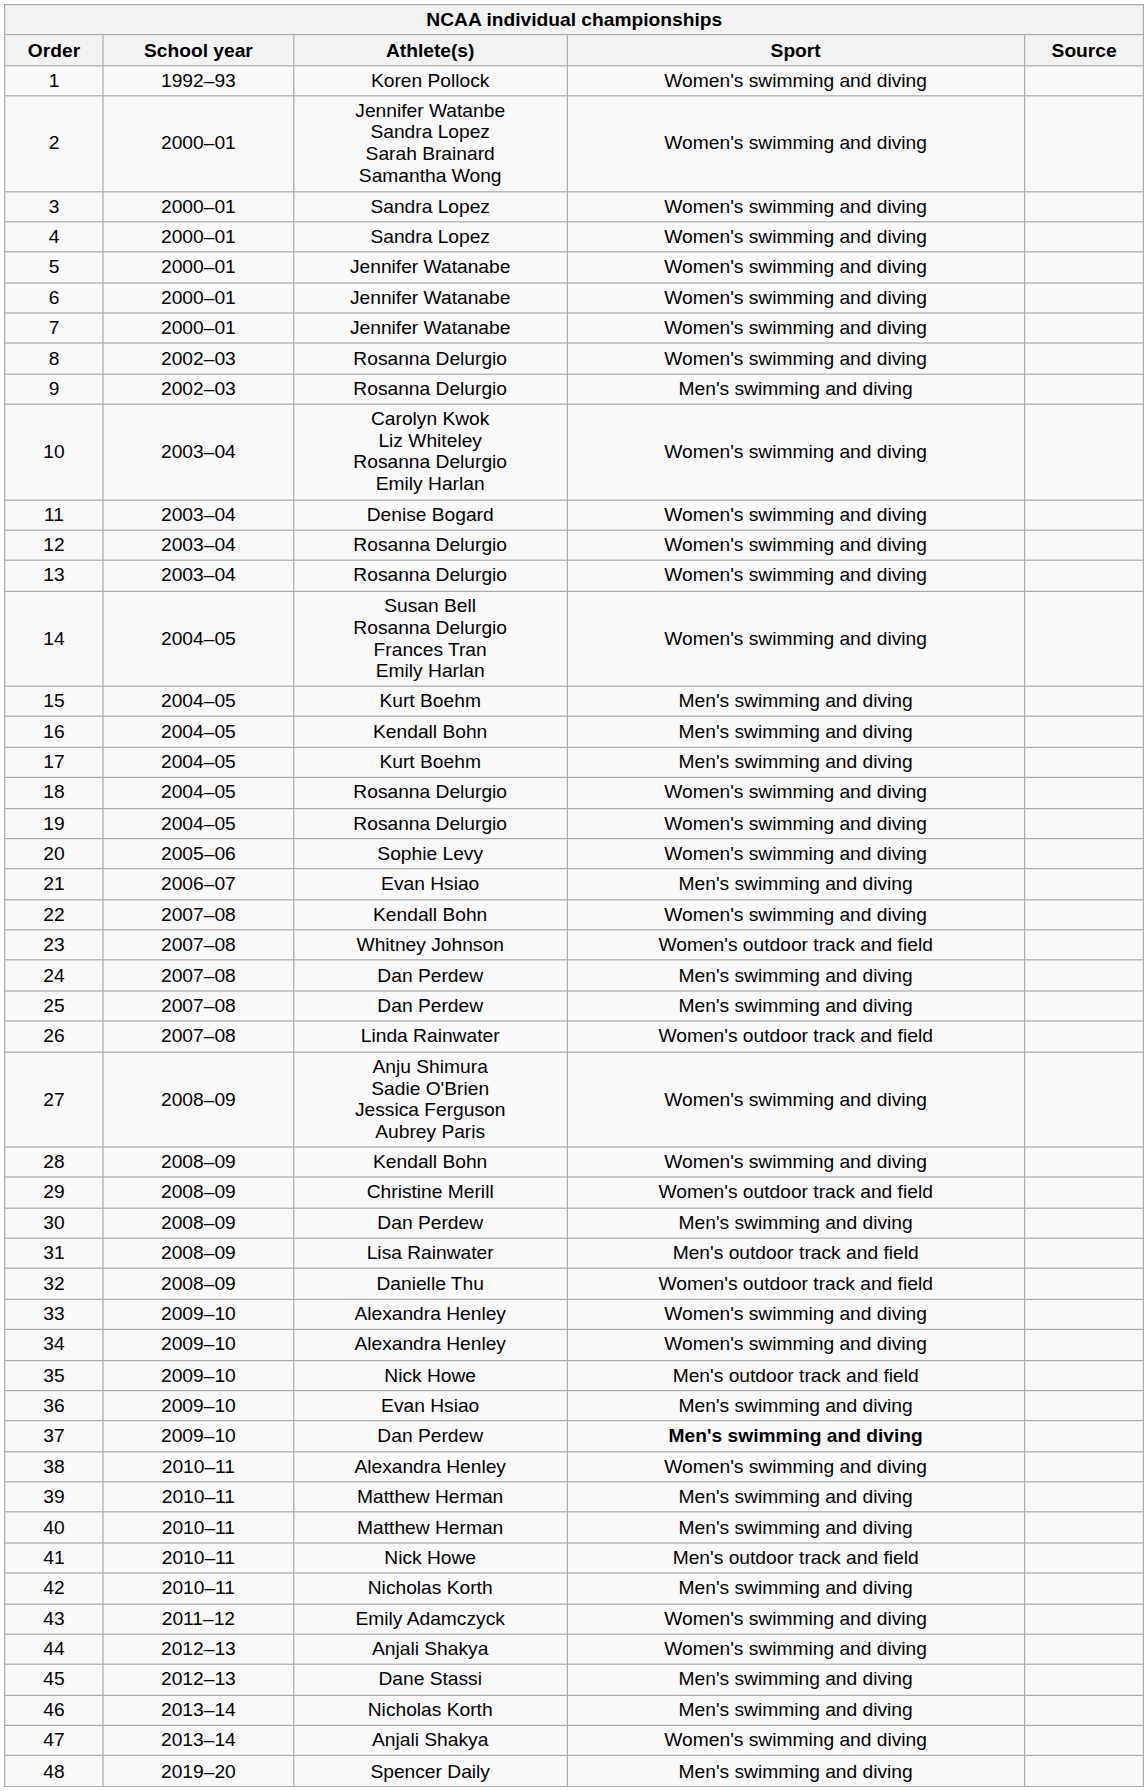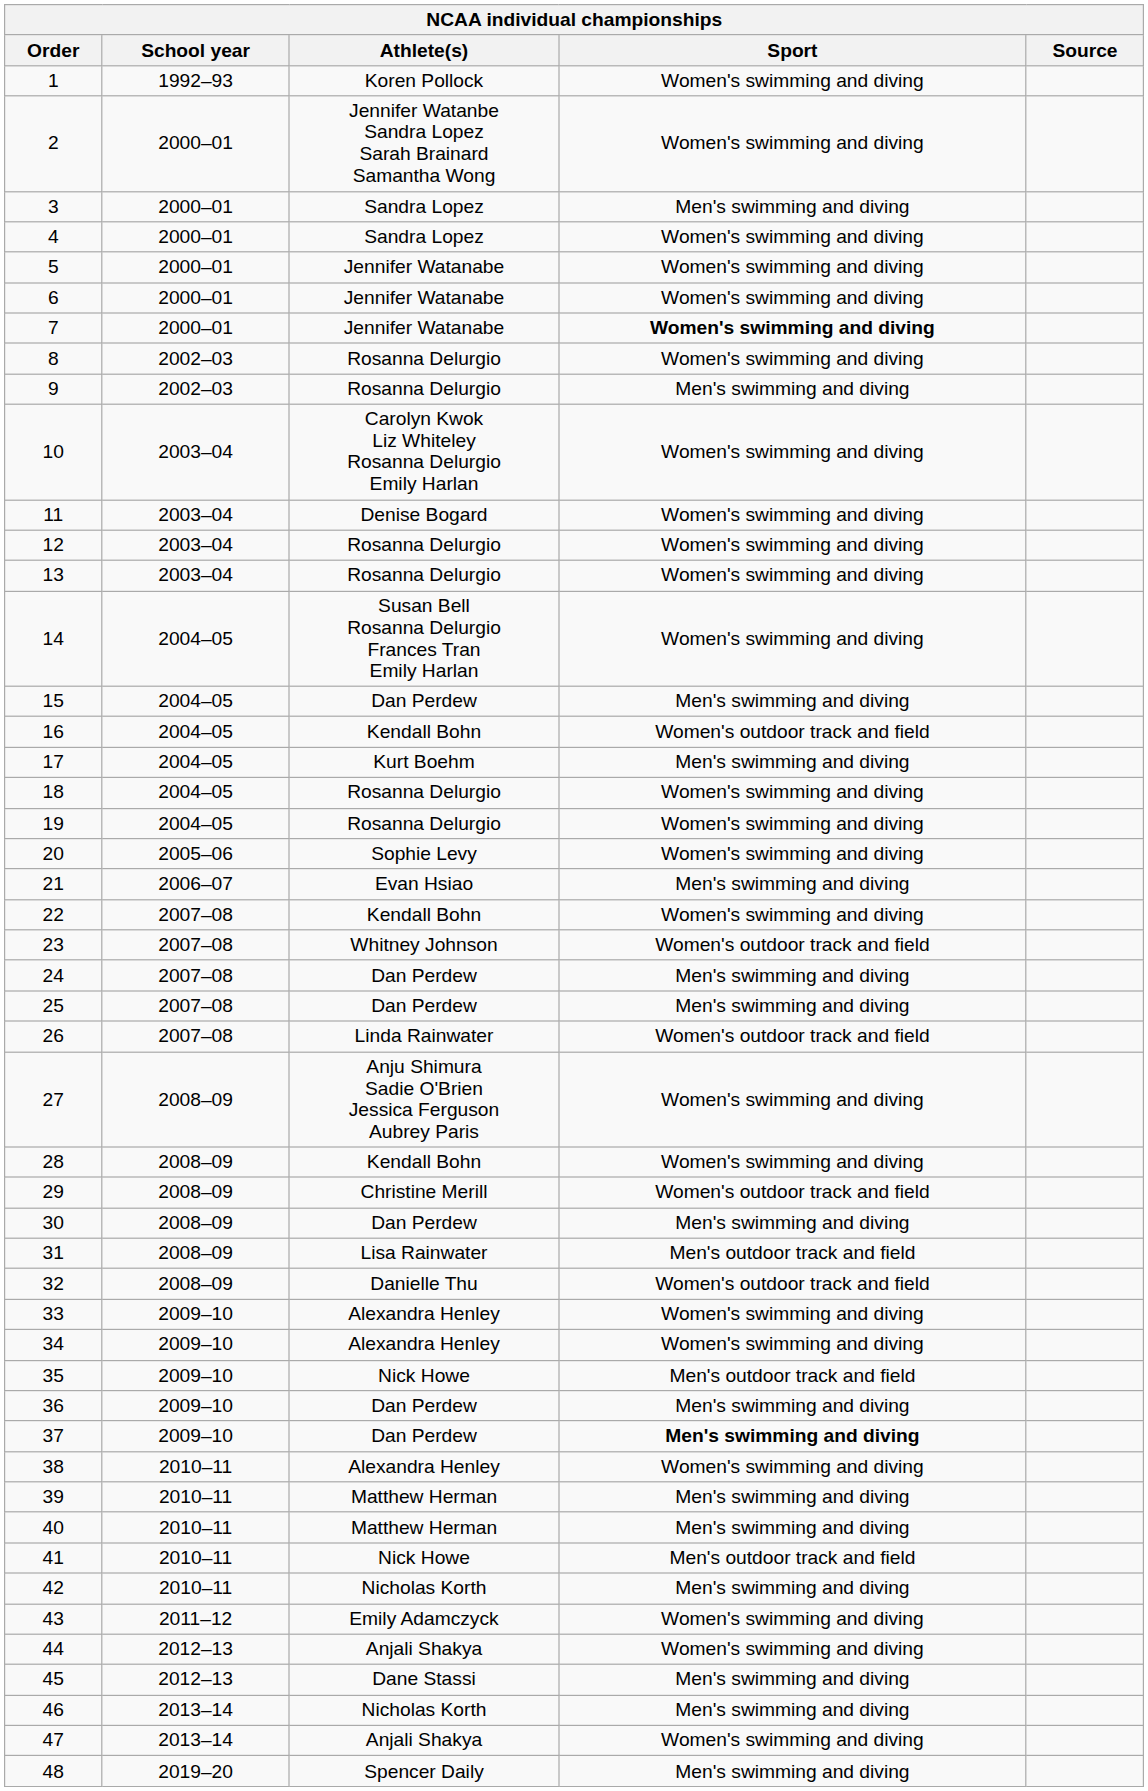(796, 206) Women's swimming and diving -> (792, 206) Men's swimming and diving
(796, 328) normal -> (792, 328) bold
(430, 701) Kurt Boehm -> (424, 701) Dan Perdew
(796, 731) Men's swimming and diving -> (792, 731) Women's outdoor track and field
(430, 1405) Evan Hsiao -> (424, 1405) Dan Perdew
